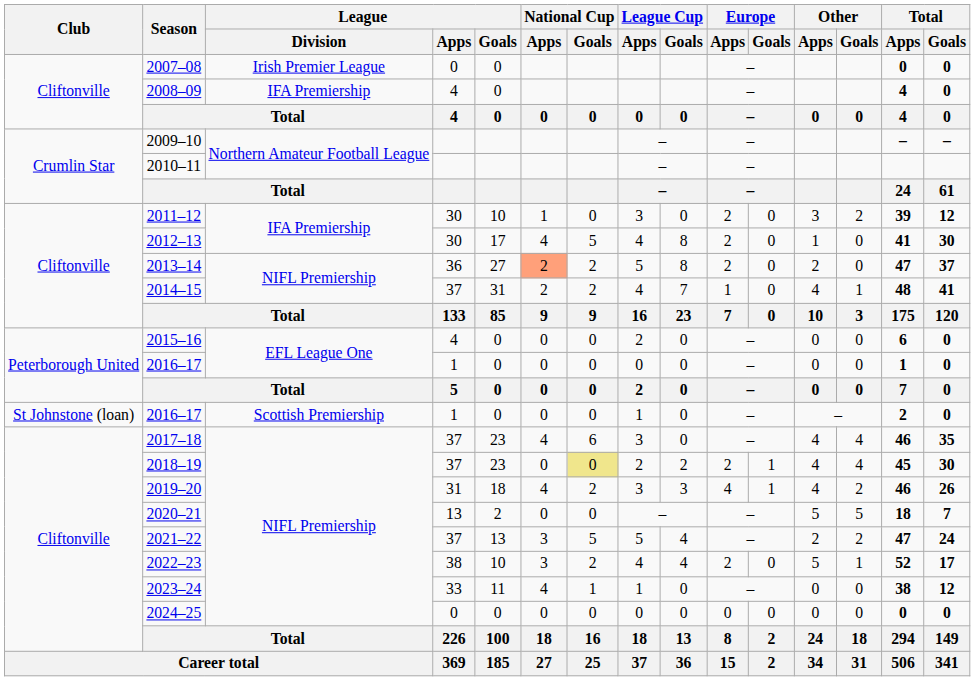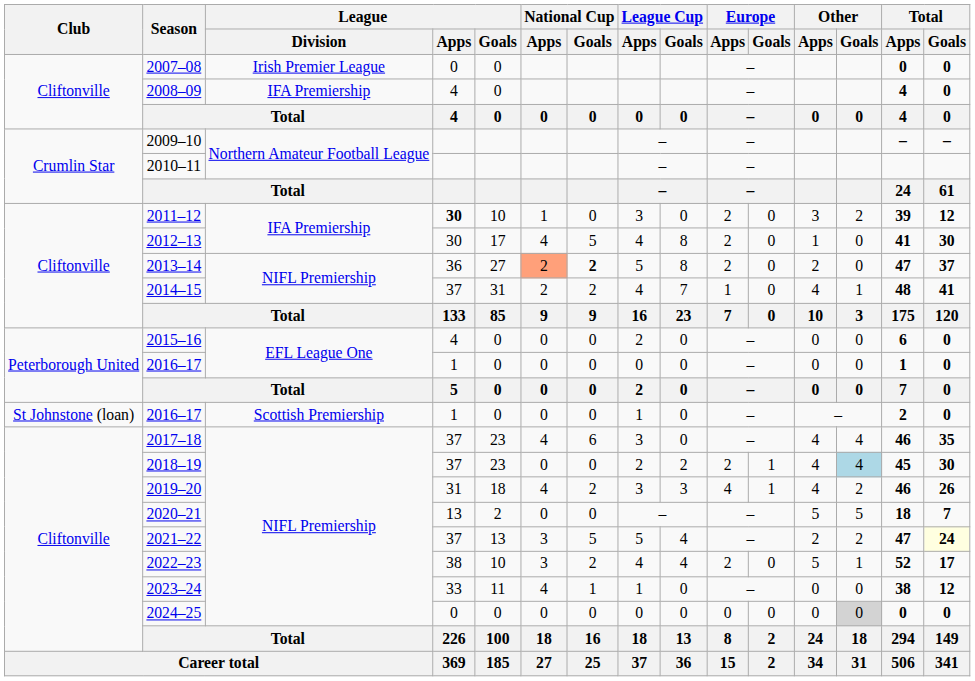(454, 215) normal -> (454, 215) bold
(593, 265) normal -> (593, 265) bold
(593, 464) khaki background -> (593, 464) no background
(859, 464) no background -> (859, 464) lightblue background
(947, 539) no background -> (947, 539) lightyellow background
(859, 613) no background -> (859, 613) lightgrey background
